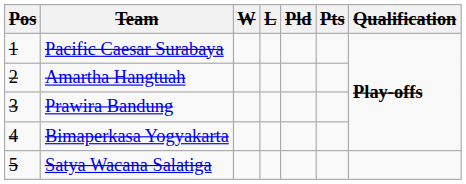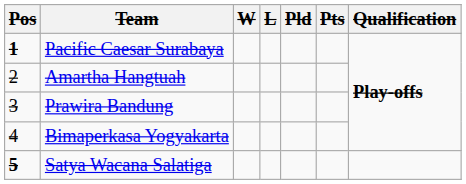(13, 48) normal -> (13, 48) bold
(13, 164) normal -> (13, 164) bold
